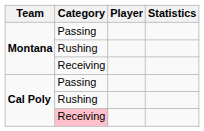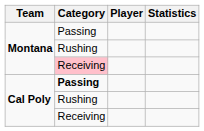(81, 65) no background -> (81, 65) pink background
(77, 83) normal -> (78, 83) bold
(81, 117) pink background -> (81, 117) no background
